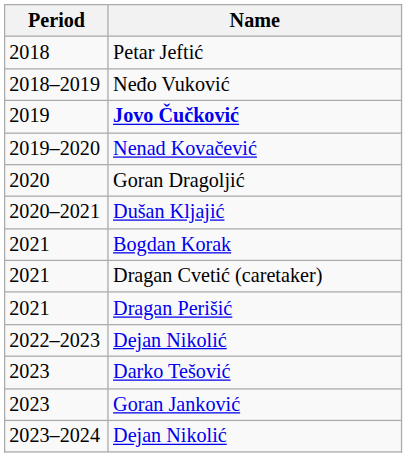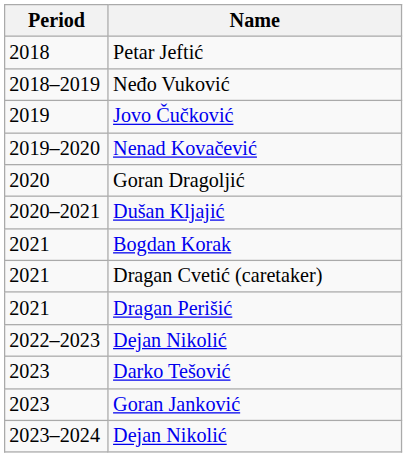(176, 116) bold -> (173, 116) normal
